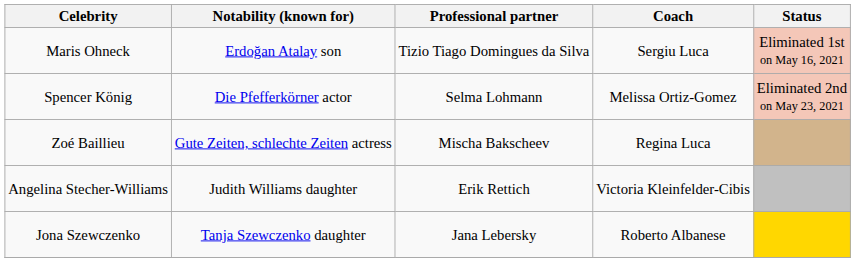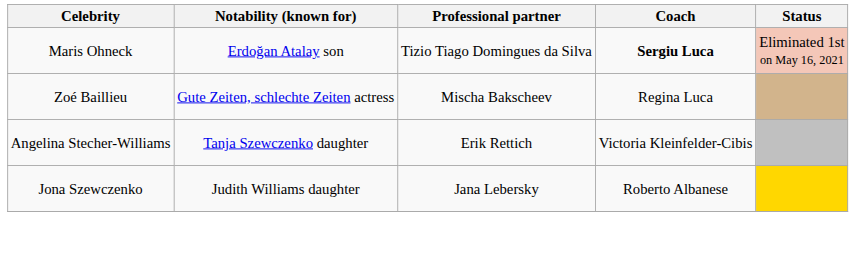(673, 50) normal -> (676, 50) bold
- row: (88, 96)
(283, 188) Judith Williams daughter -> (286, 142) Tanja Szewczenko daughter
(283, 234) Tanja Szewczenko daughter -> (286, 188) Judith Williams daughter
